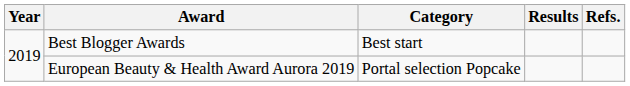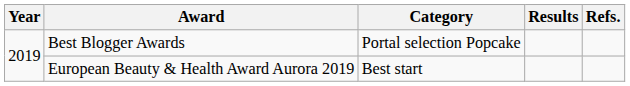(392, 42) Best start -> (441, 42) Portal selection Popcake
(441, 68) Portal selection Popcake -> (392, 68) Best start
